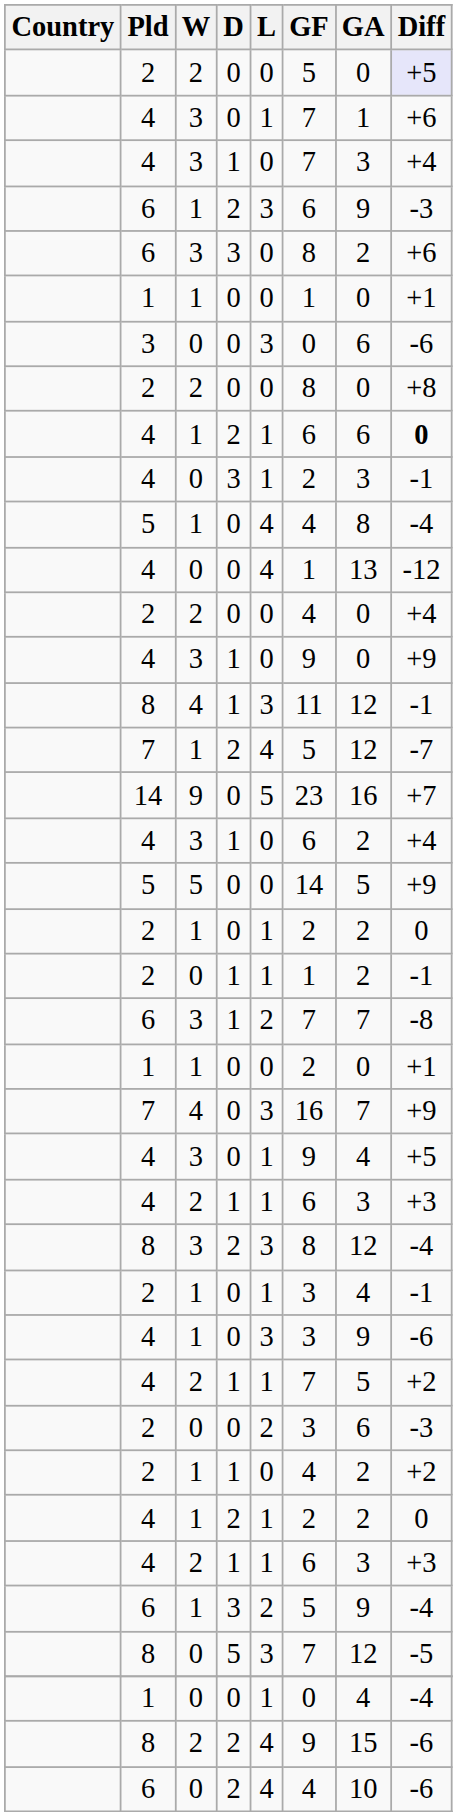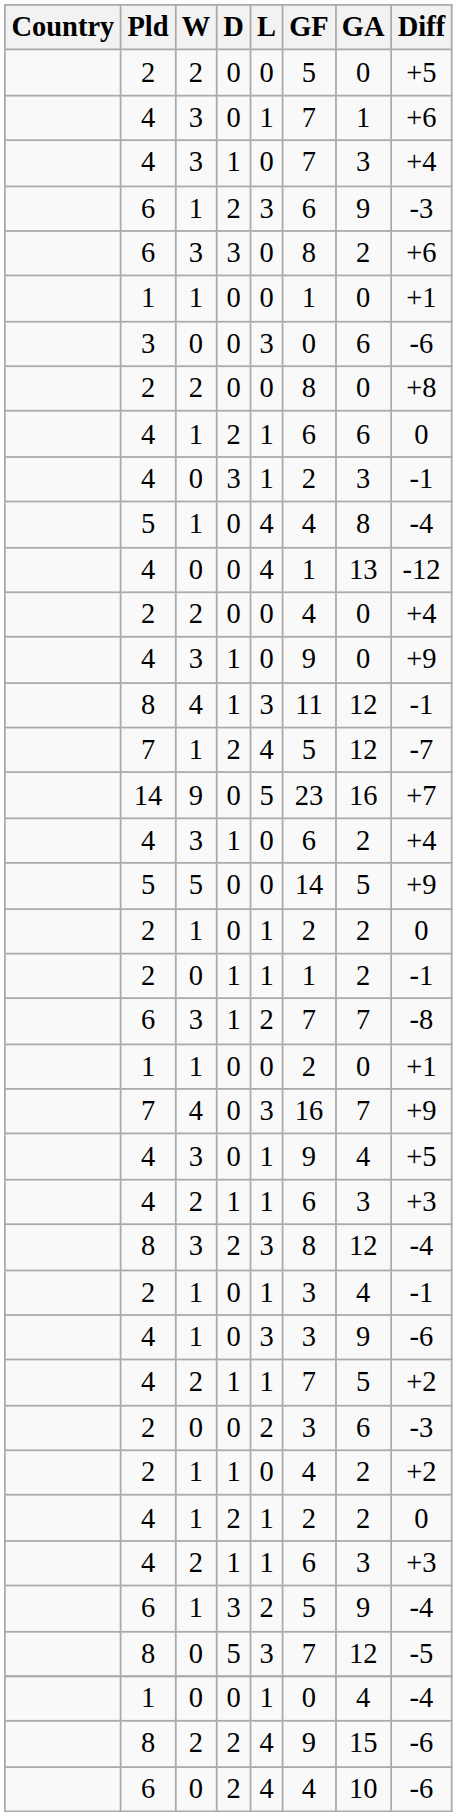(421, 72) lavender background -> (421, 72) no background
(421, 433) bold -> (421, 433) normal
